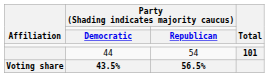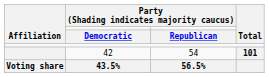(108, 53) 44 -> (108, 53) 42
